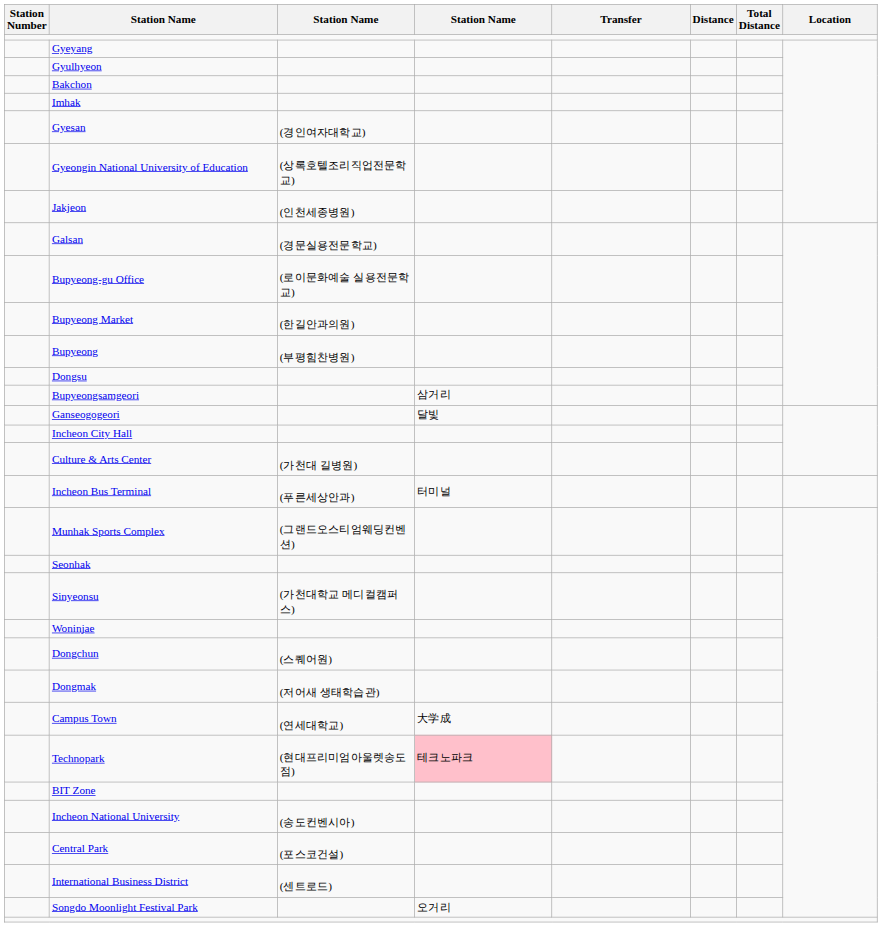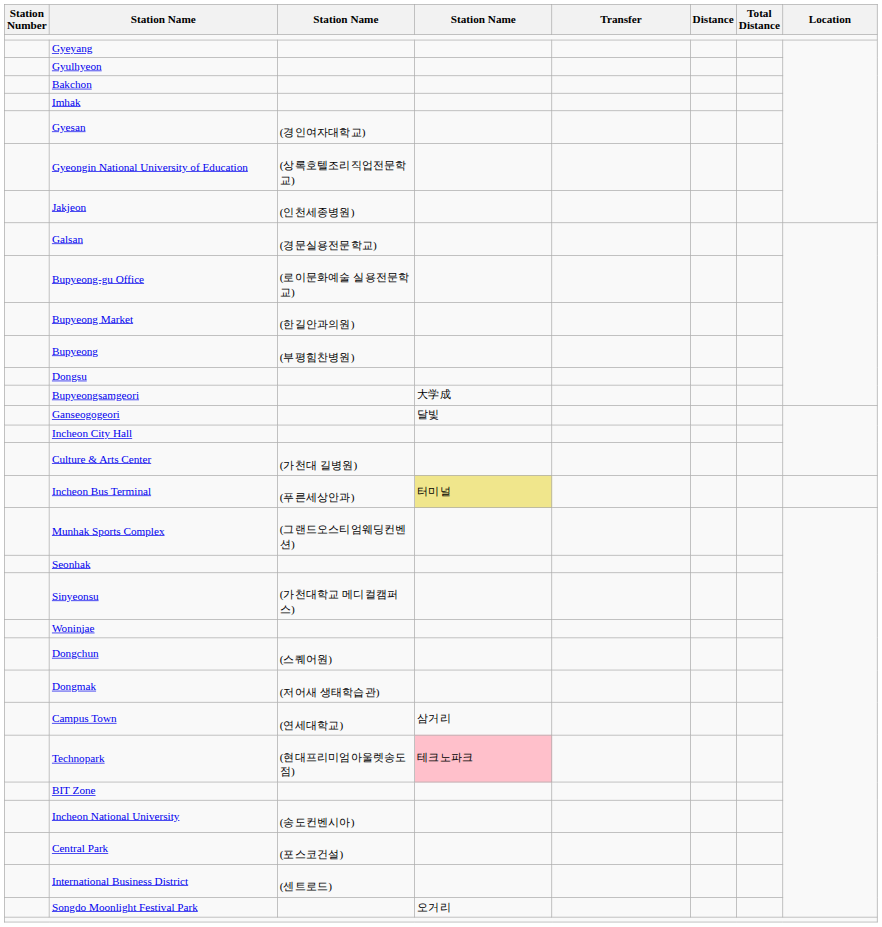(434, 395) 삼거리 -> (434, 395) 大学成
(434, 491) no background -> (434, 491) khaki background
(434, 718) 大学成 -> (434, 718) 삼거리
